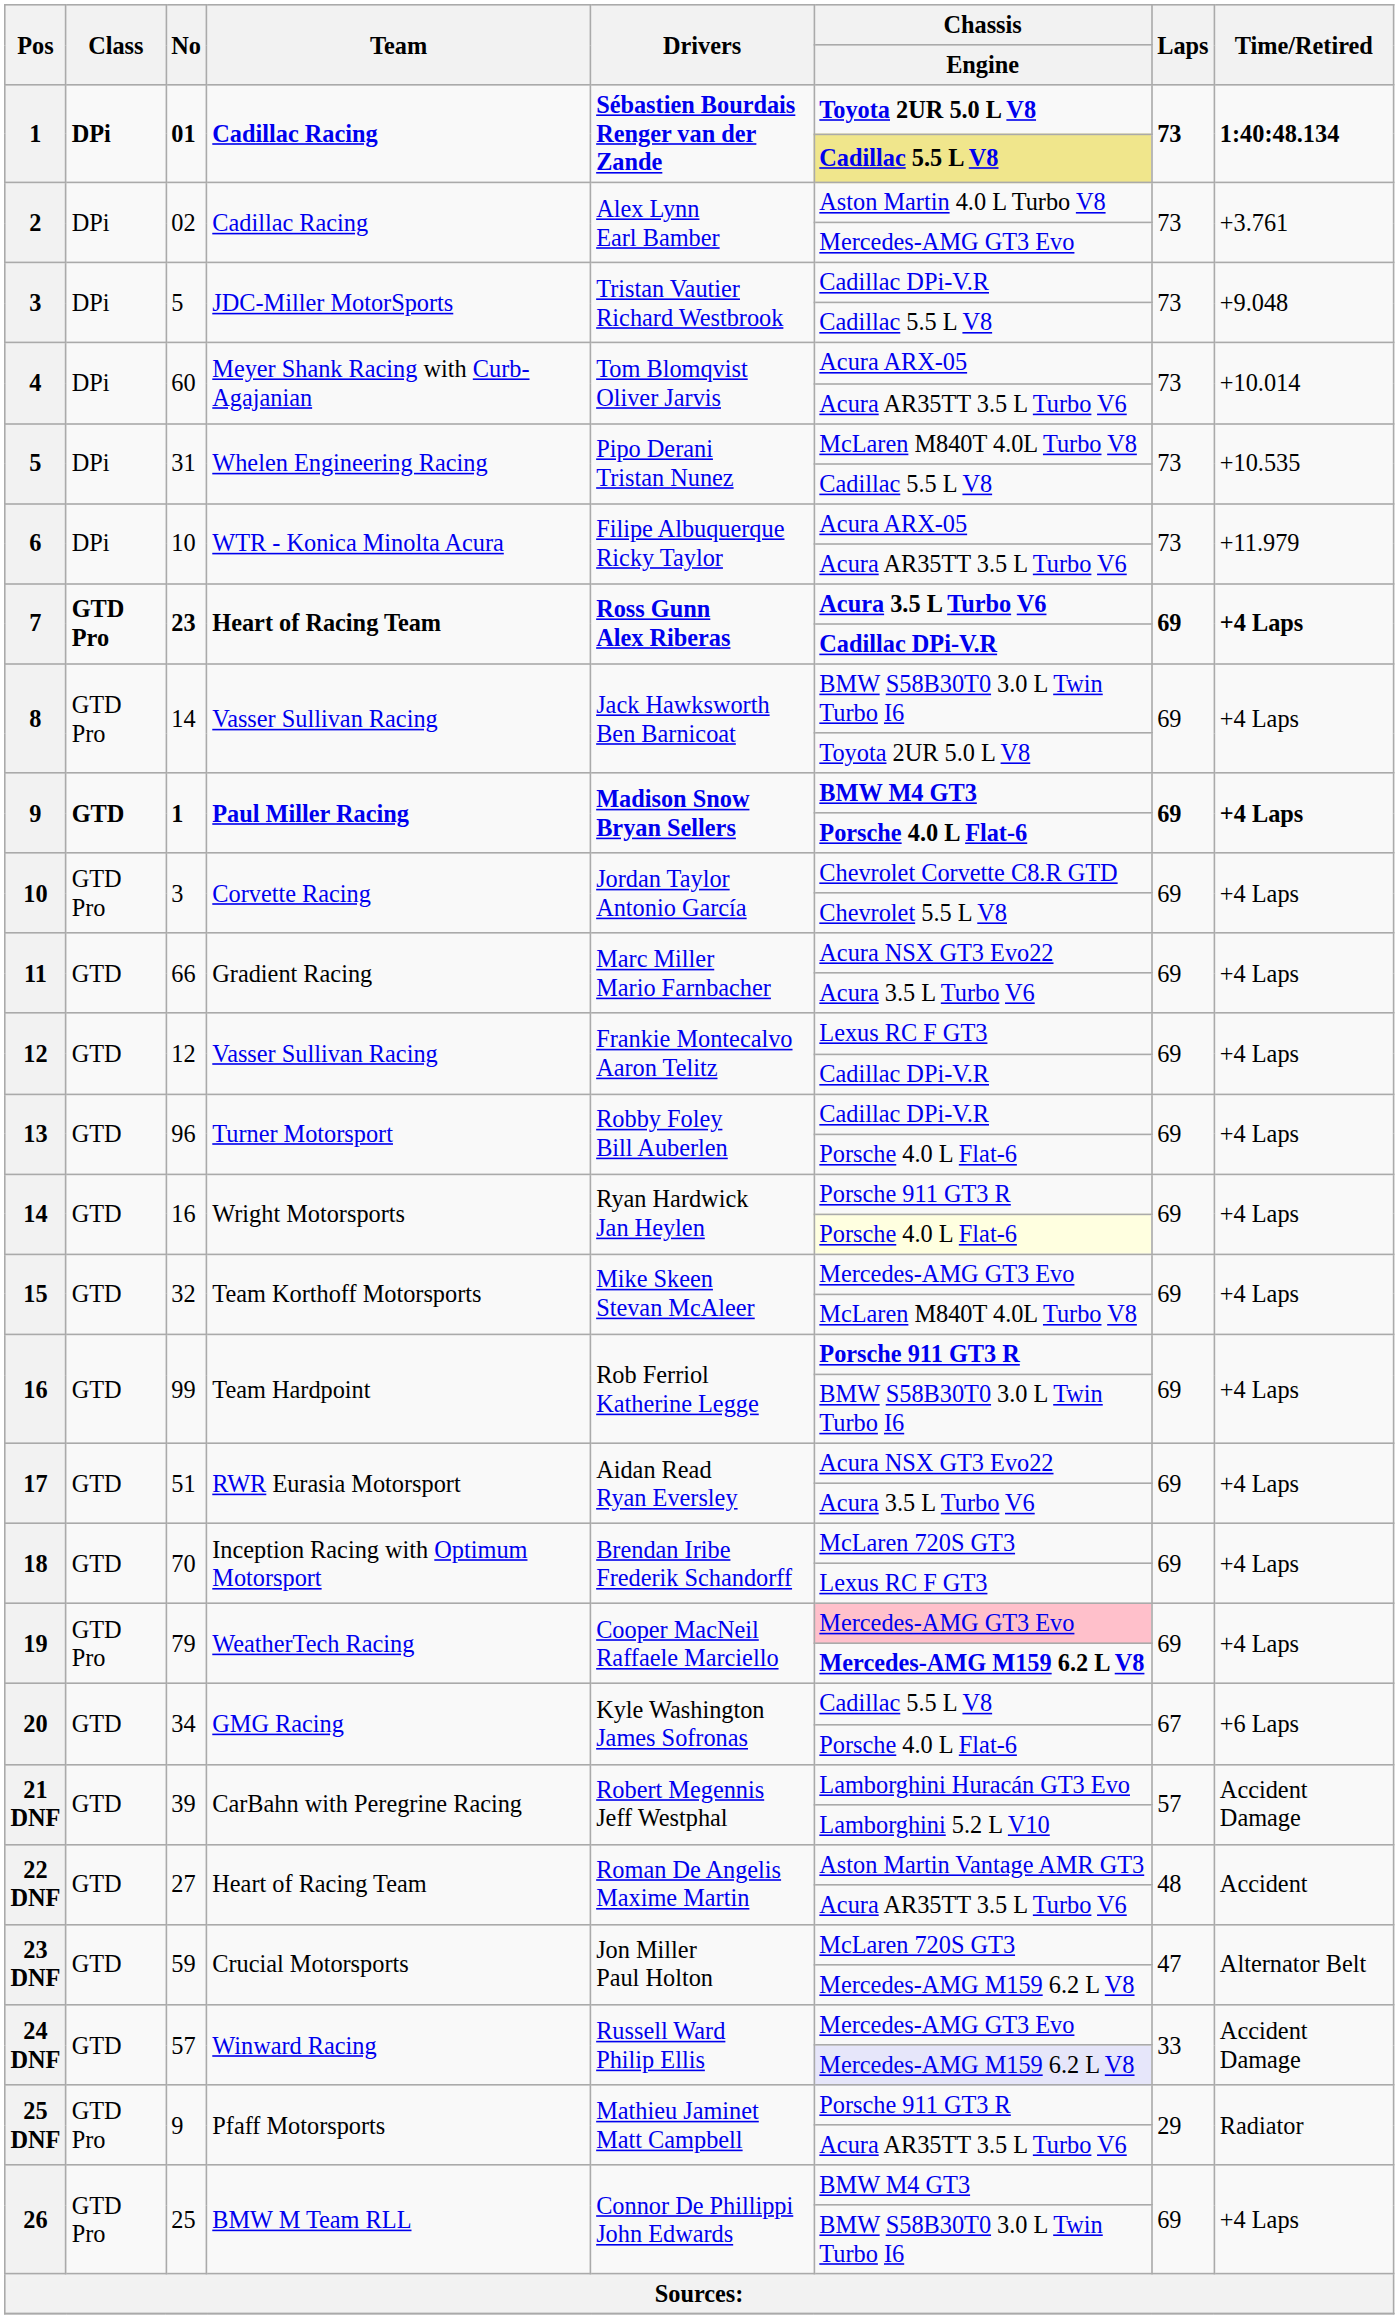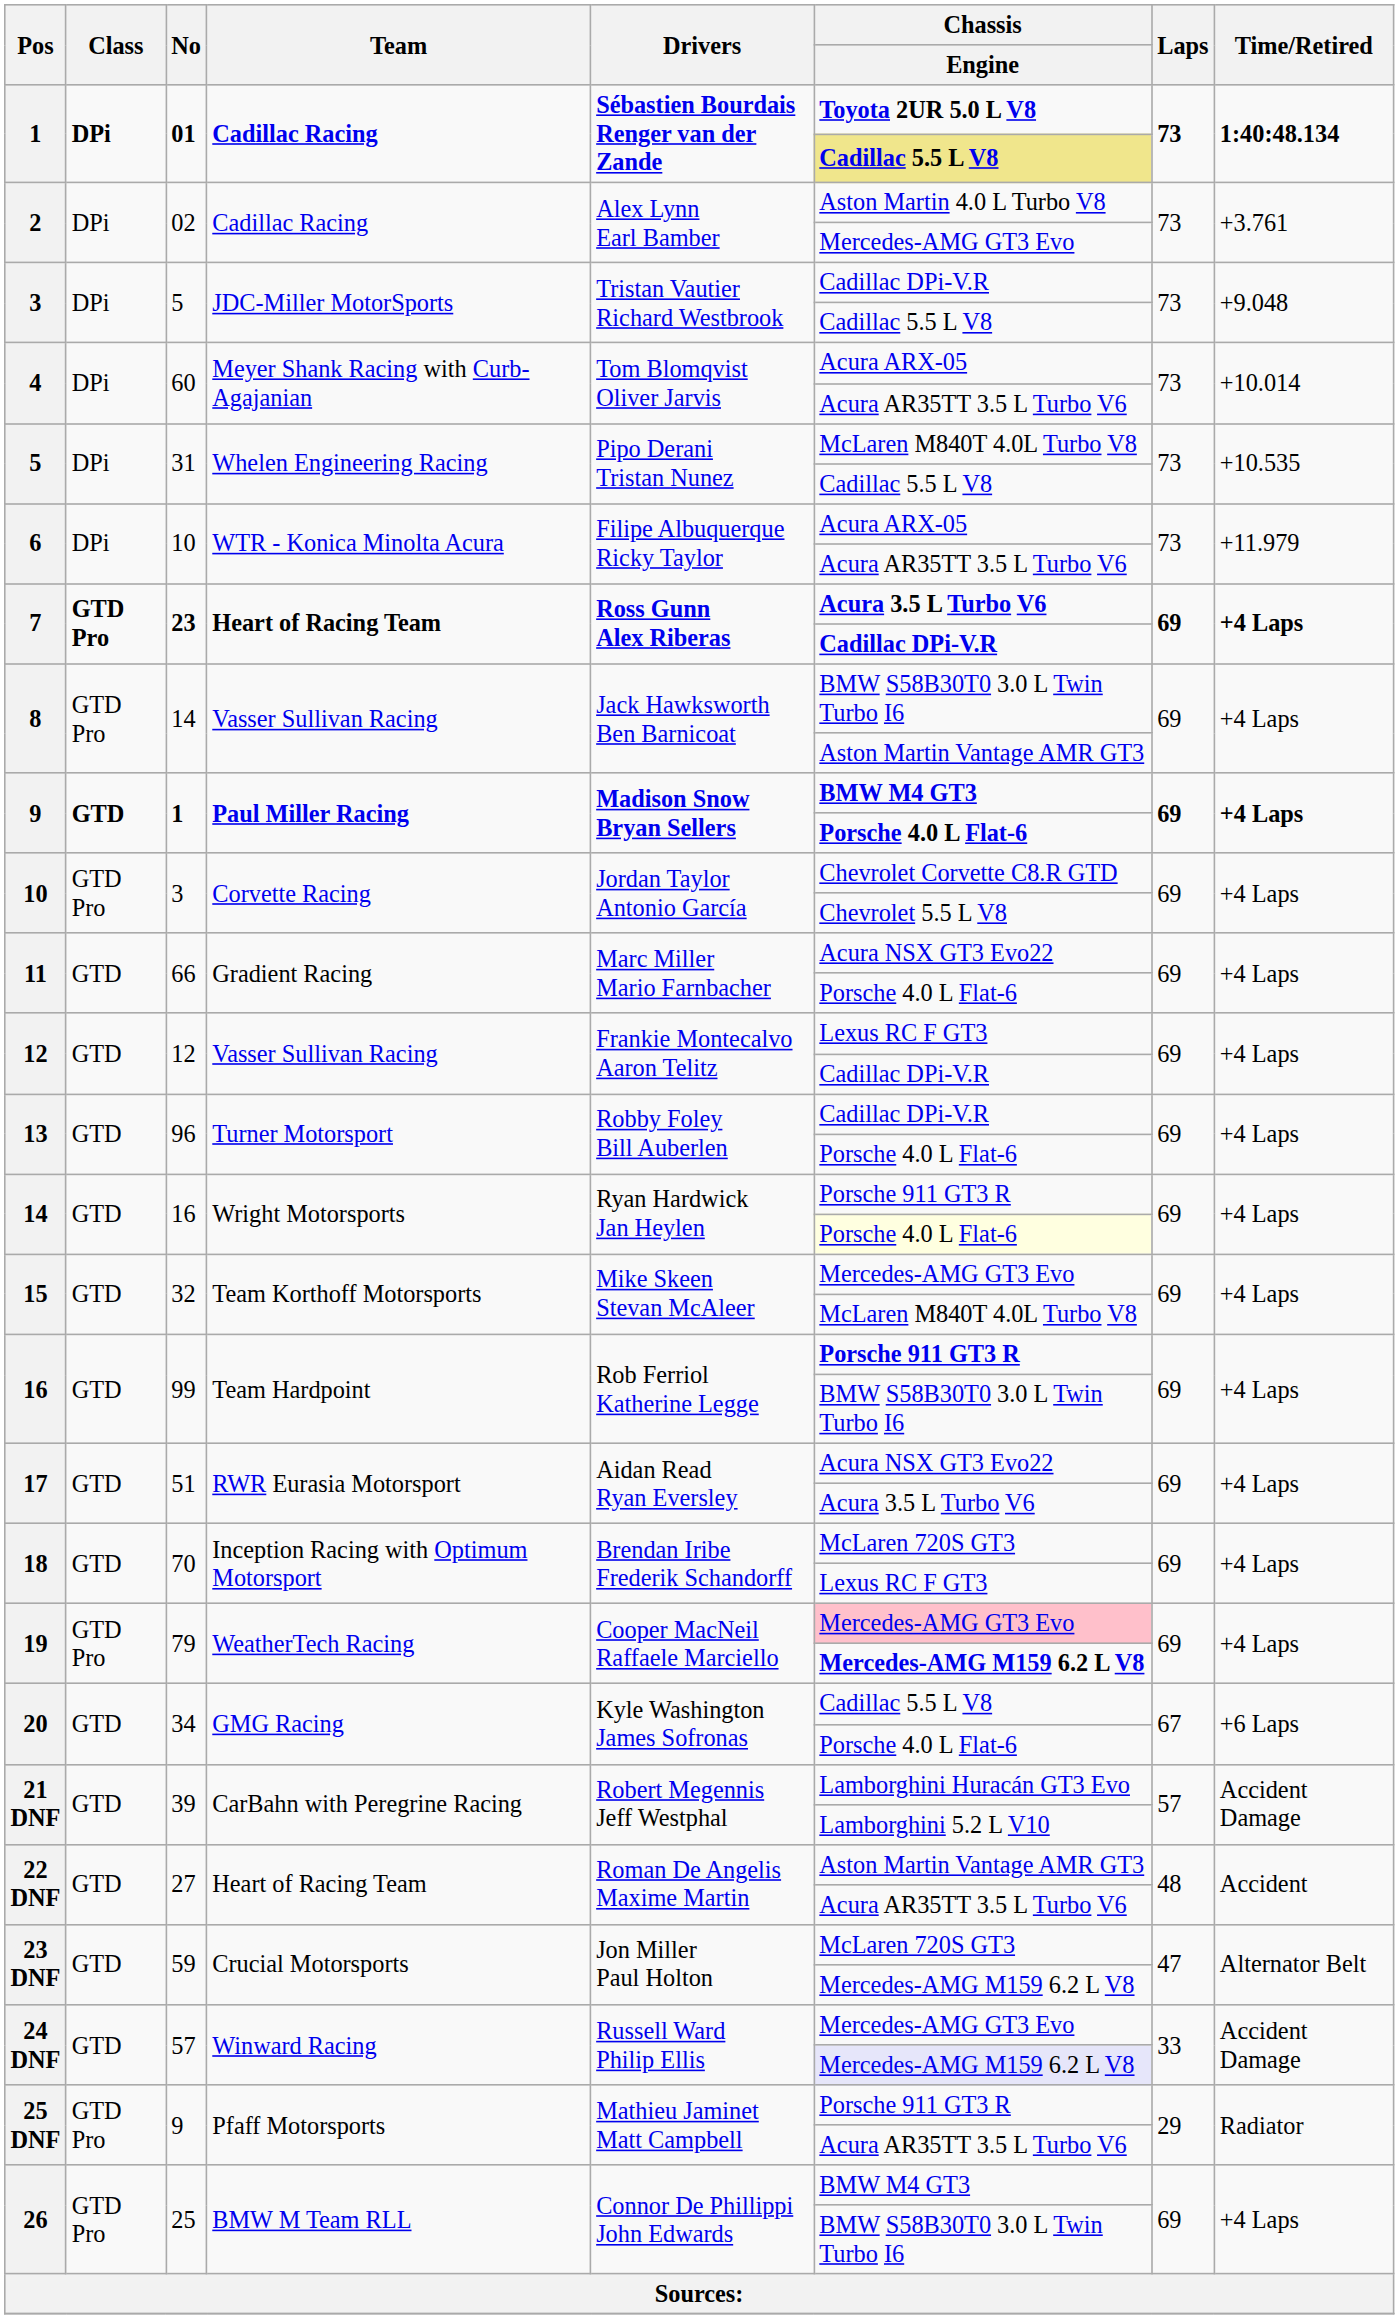(925, 752) Toyota 2UR 5.0 L V8 -> (982, 752) Aston Martin Vantage AMR GT3
(927, 993) Acura 3.5 L Turbo V6 -> (918, 993) Porsche 4.0 L Flat-6
